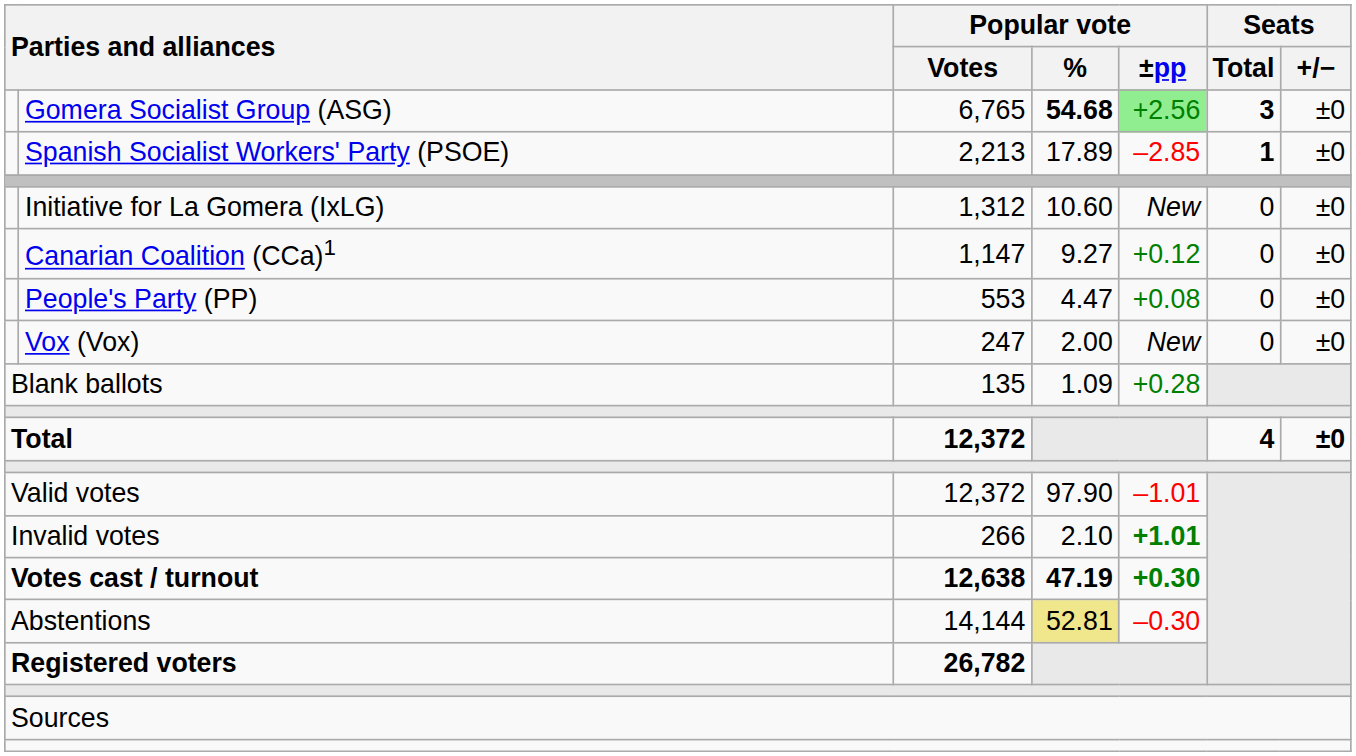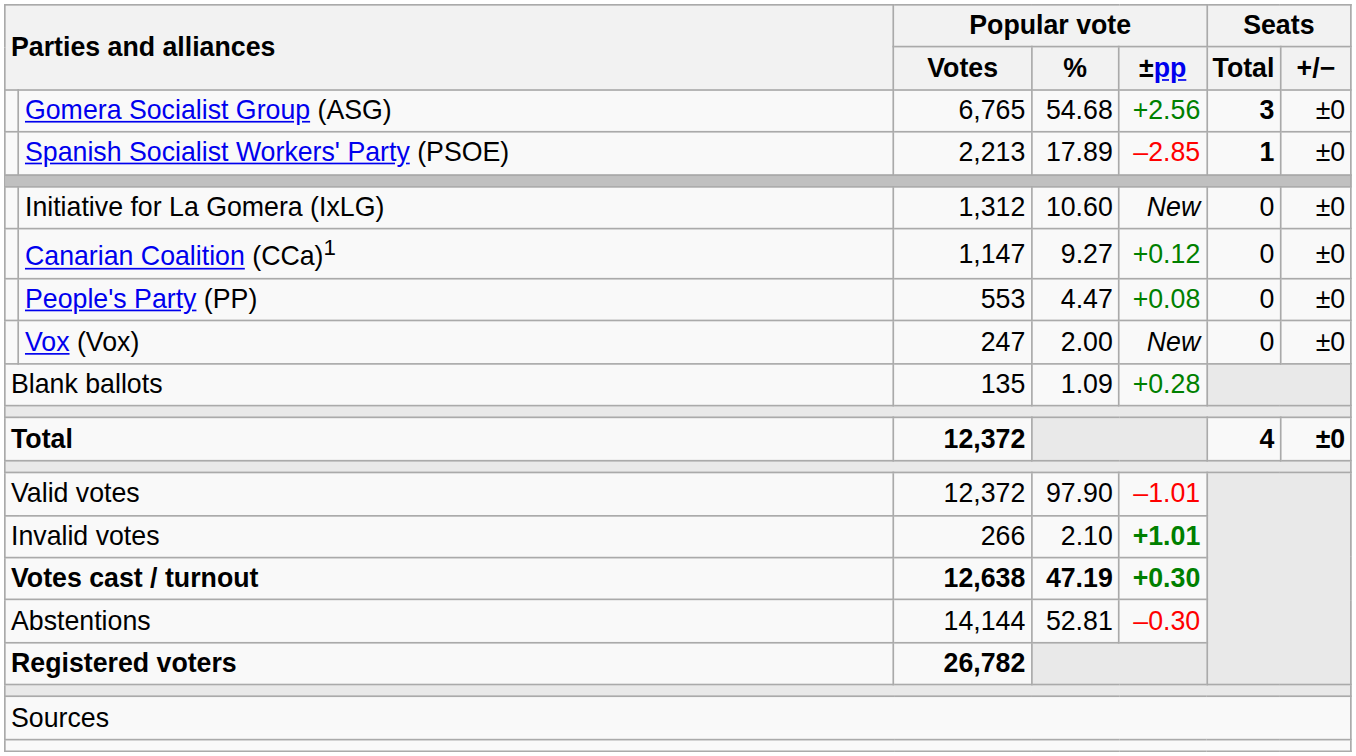(1079, 110) bold -> (1079, 110) normal
(1166, 110) lightgreen background -> (1166, 110) no background
(1079, 620) khaki background -> (1079, 620) no background
